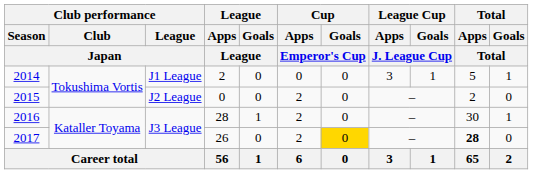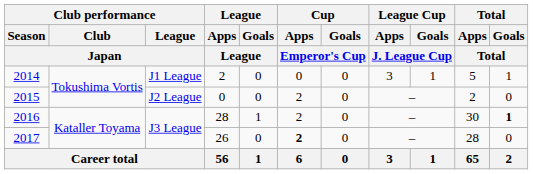(509, 117) normal -> (509, 117) bold
(299, 138) normal -> (299, 138) bold
(345, 138) gold background -> (345, 138) no background
(472, 138) bold -> (472, 138) normal
